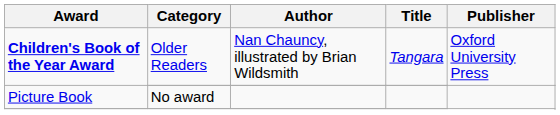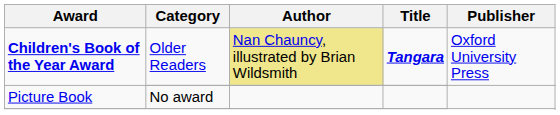(295, 56) no background -> (294, 56) khaki background
(416, 56) normal -> (415, 56) bold
